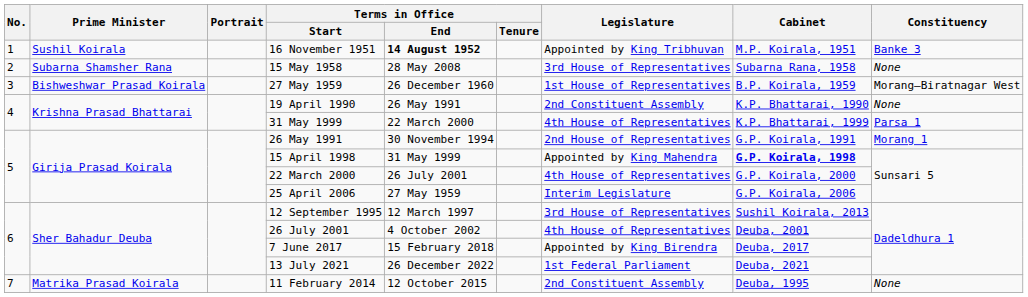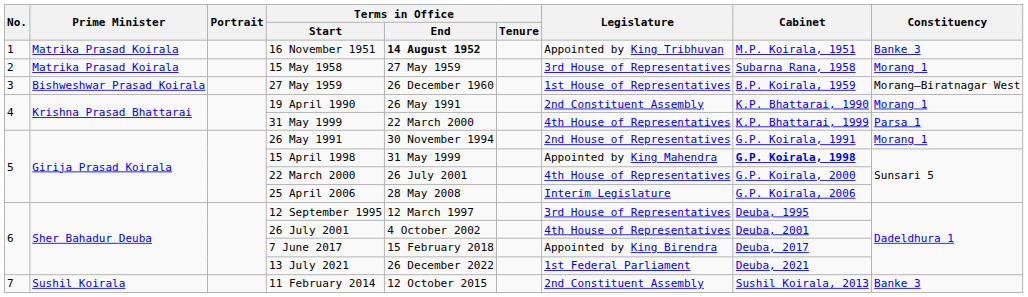(79, 49) Sushil Koirala -> (105, 49) Matrika Prasad Koirala
(102, 67) Subarna Shamsher Rana -> (105, 67) Matrika Prasad Koirala
(424, 67) 28 May 2008 -> (424, 67) 27 May 1959
(887, 67) None -> (901, 67) Morang 1
(887, 103) None -> (901, 103) Morang 1
(424, 194) 27 May 1959 -> (424, 194) 28 May 2008
(802, 212) Sushil Koirala, 2013 -> (772, 212) Deuba, 1995
(105, 284) Matrika Prasad Koirala -> (79, 284) Sushil Koirala
(772, 284) Deuba, 1995 -> (802, 284) Sushil Koirala, 2013
(887, 284) None -> (897, 284) Banke 3
